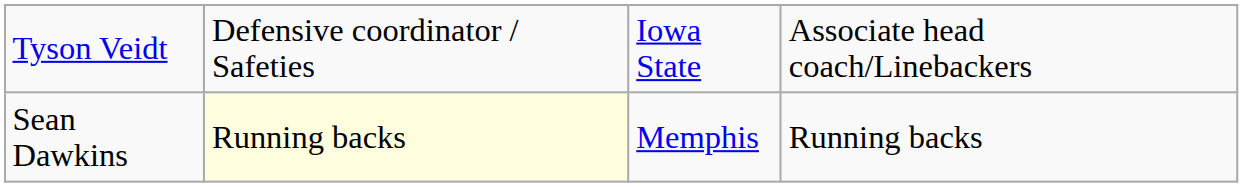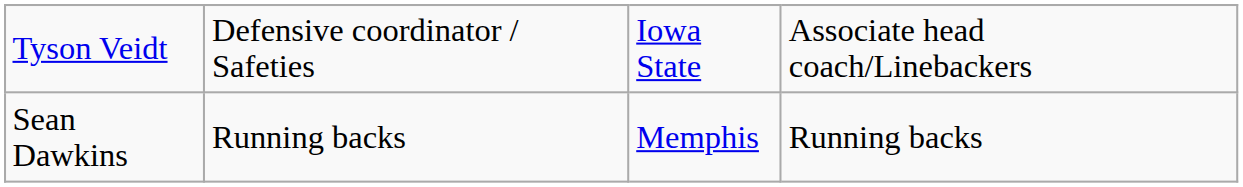(309, 136) lightyellow background -> (309, 136) no background
